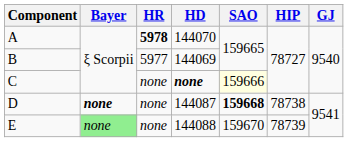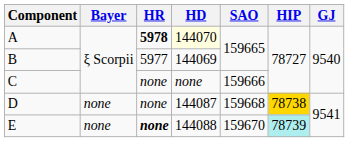(195, 37) no background -> (196, 37) lightyellow background
(189, 81) bold -> (189, 81) normal
(243, 81) lightyellow background -> (244, 81) no background
(98, 103) bold -> (97, 103) normal
(243, 103) bold -> (244, 103) normal
(288, 103) no background -> (289, 103) gold background
(97, 125) lightgreen background -> (97, 125) no background
(154, 125) normal -> (154, 125) bold
(288, 125) no background -> (289, 125) paleturquoise background
